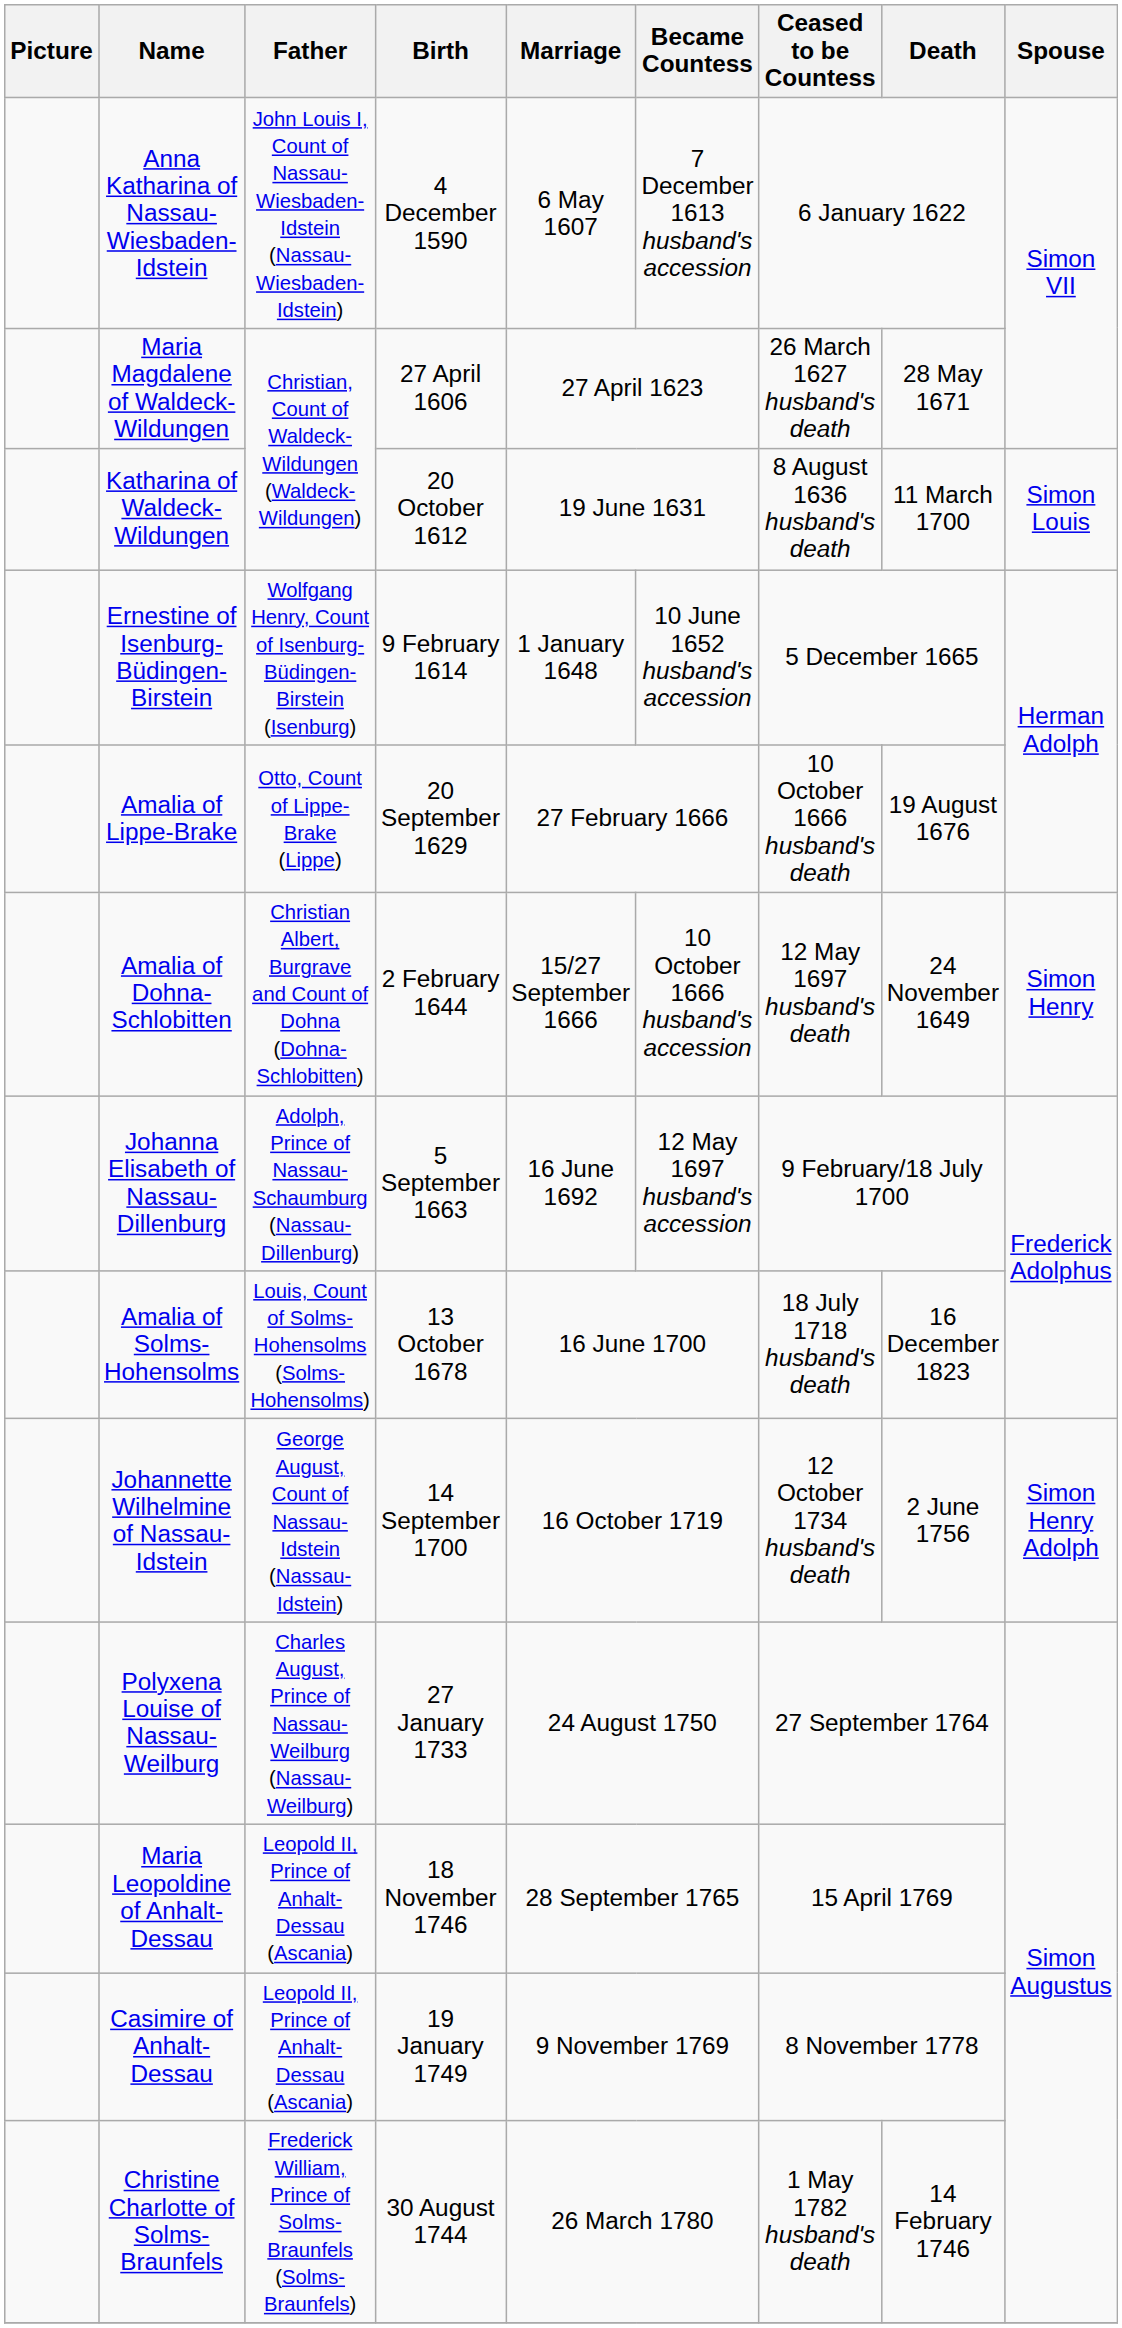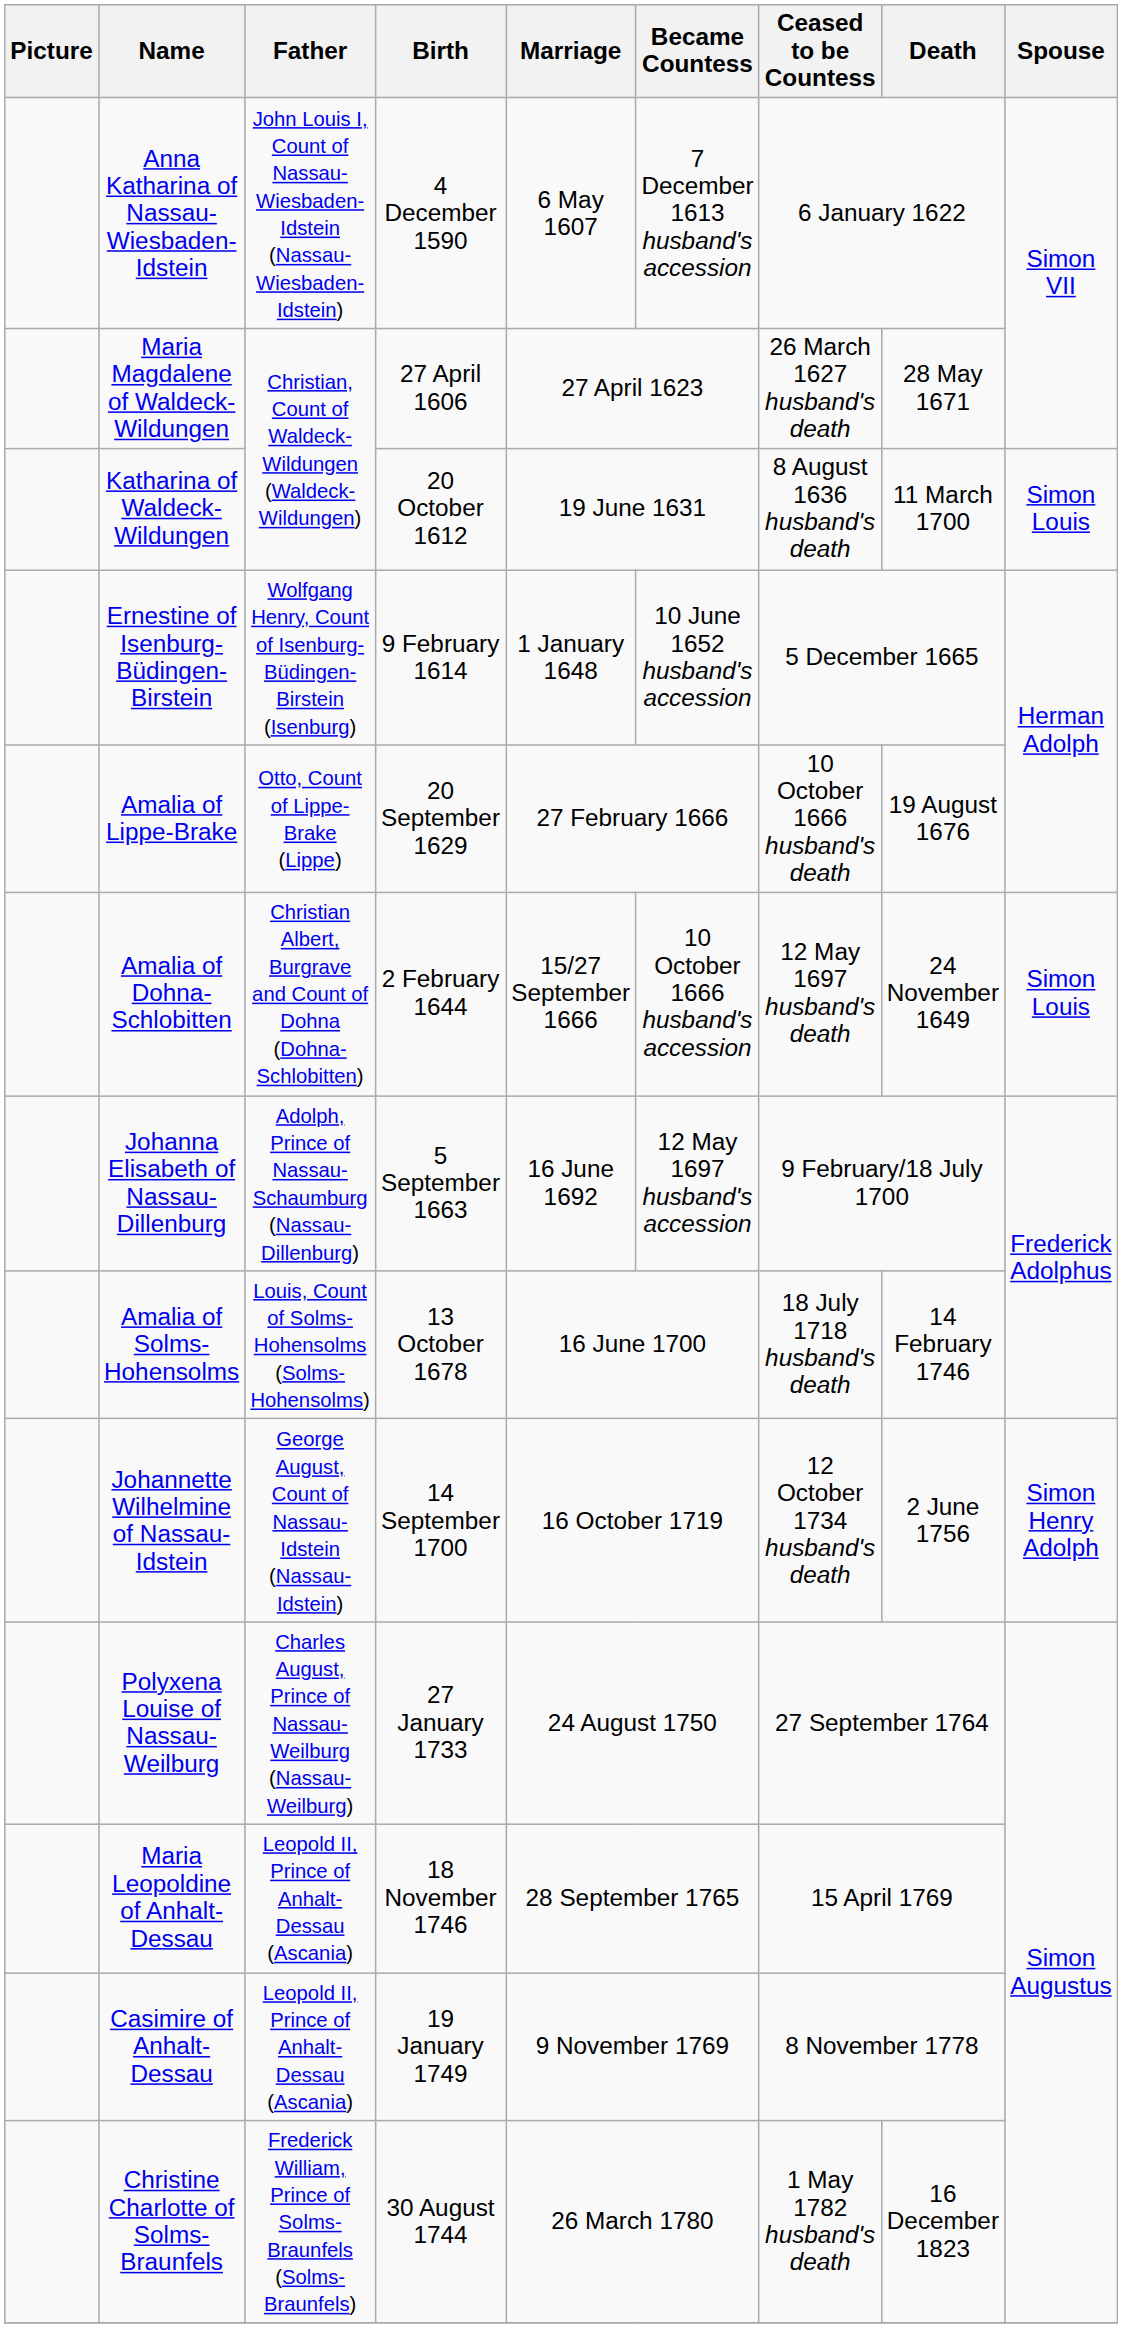(1061, 993) Simon Henry -> (1061, 993) Simon Louis
(943, 1344) 16 December 1823 -> (943, 1344) 14 February 1746
(943, 2221) 14 February 1746 -> (943, 2221) 16 December 1823
